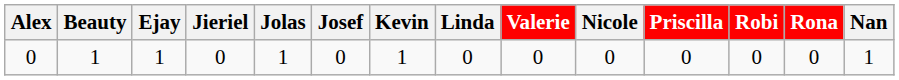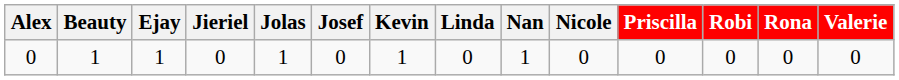columns swapped: (869, 22) <-> (538, 22)
